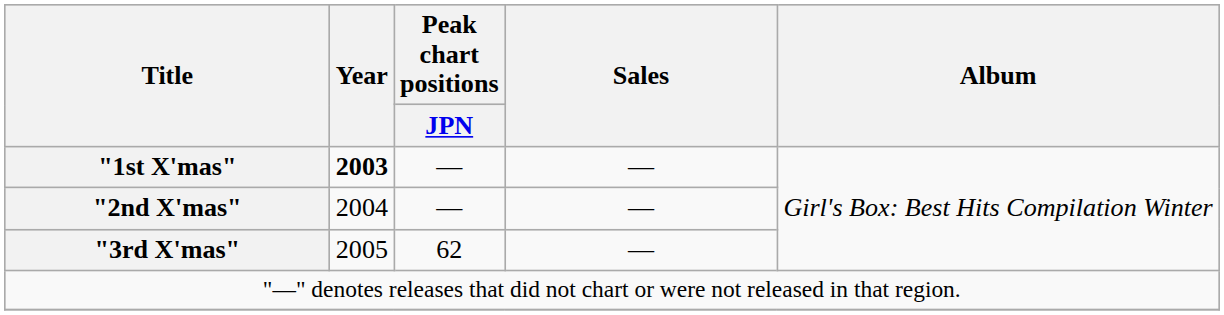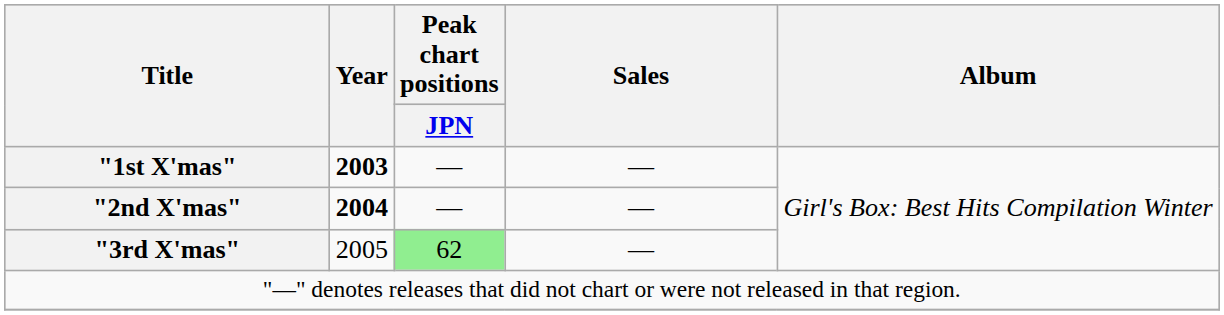(362, 207) normal -> (362, 207) bold
(449, 249) no background -> (449, 249) lightgreen background
